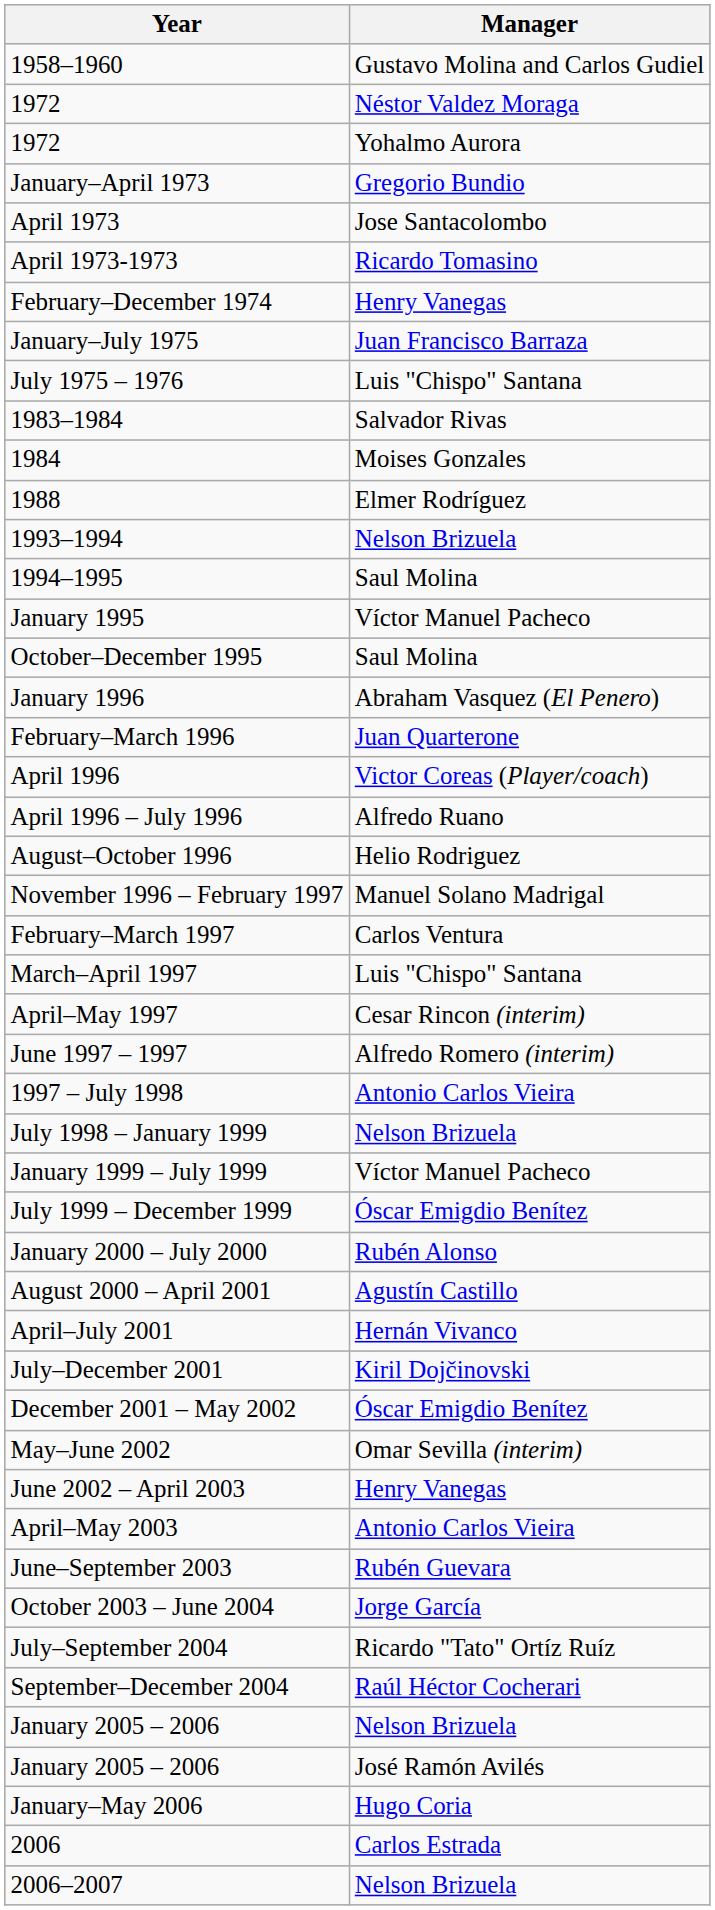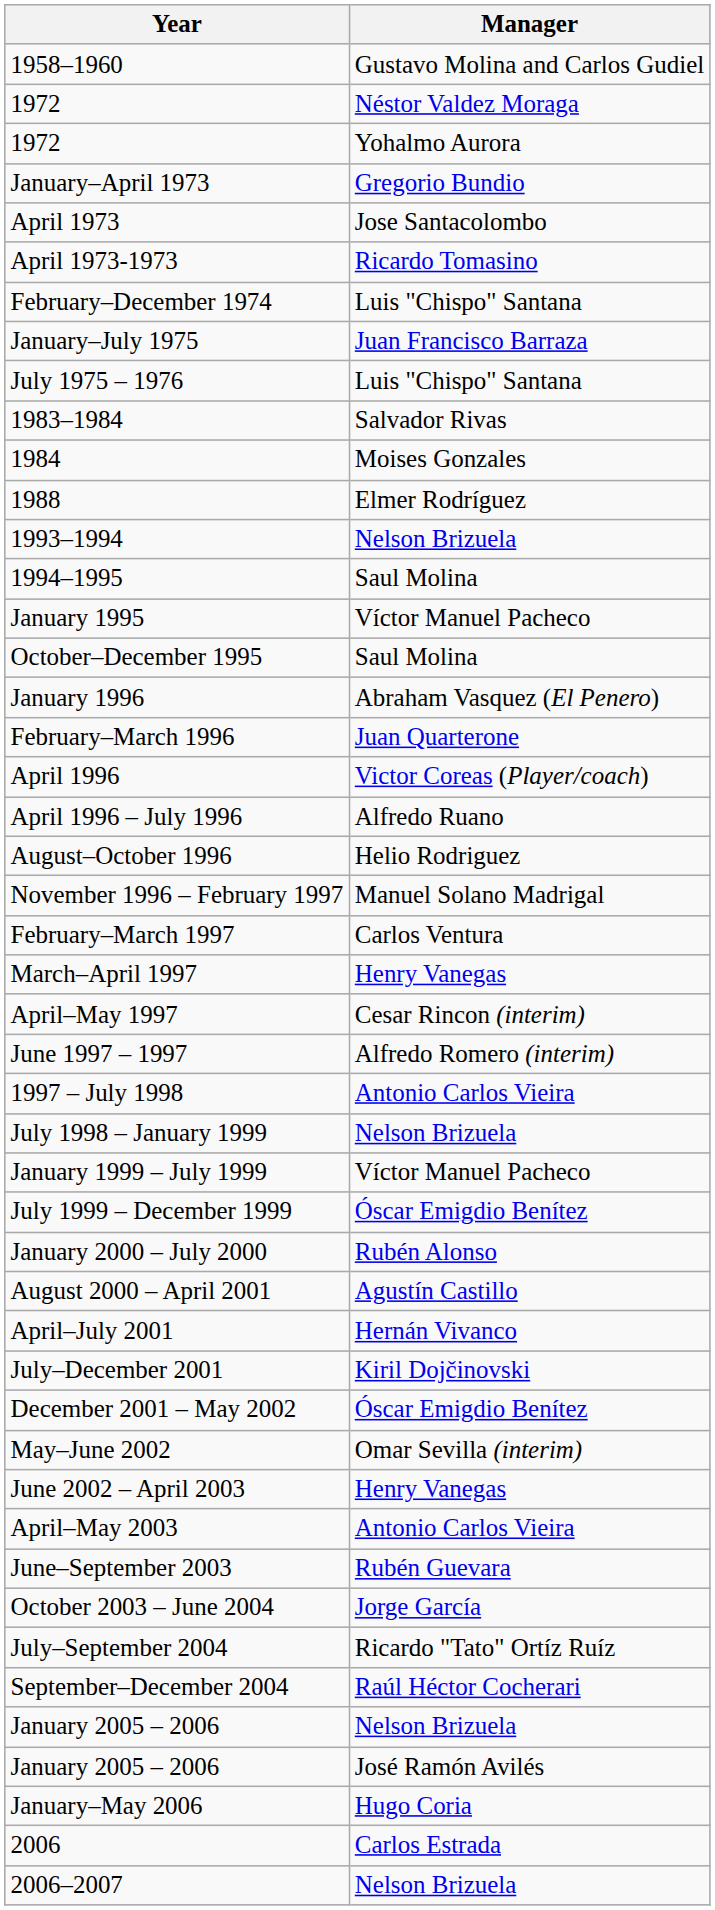(430, 301) Henry Vanegas -> (468, 301) Luis "Chispo" Santana
(468, 974) Luis "Chispo" Santana -> (430, 974) Henry Vanegas
